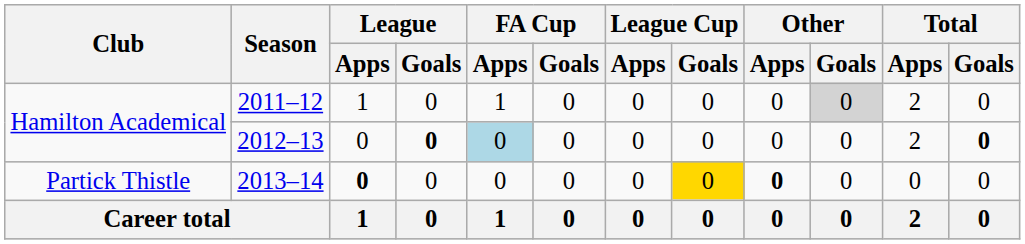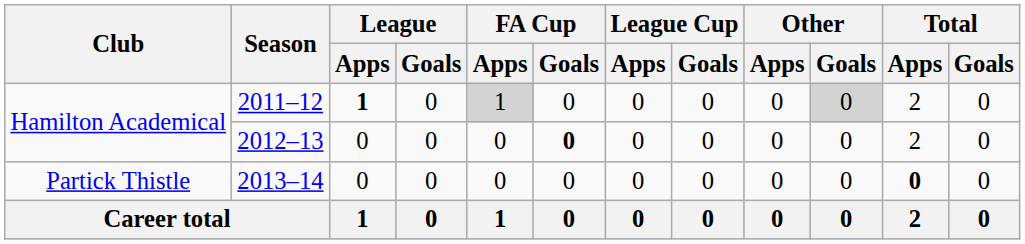(362, 102) normal -> (362, 102) bold
(500, 102) no background -> (500, 102) lightgrey background
(431, 141) bold -> (431, 141) normal
(500, 141) lightblue background -> (500, 141) no background
(569, 141) normal -> (569, 141) bold
(984, 141) bold -> (984, 141) normal
(362, 180) bold -> (362, 180) normal
(708, 180) gold background -> (708, 180) no background
(777, 180) bold -> (777, 180) normal
(915, 180) normal -> (915, 180) bold
